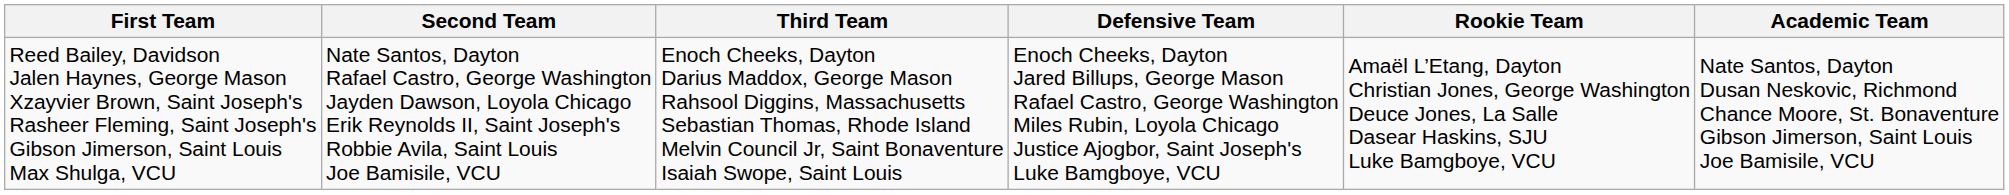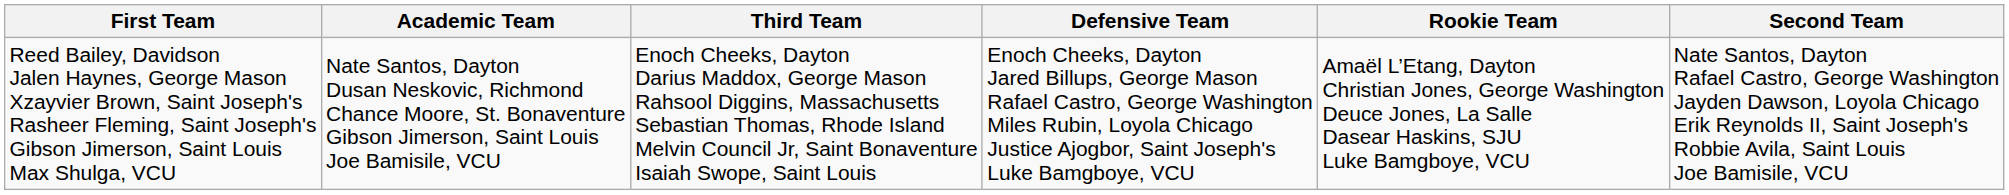columns swapped: (489, 21) <-> (1850, 21)
